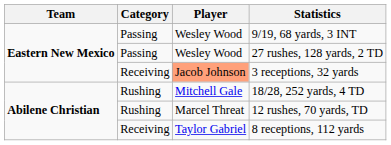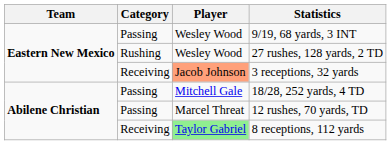(139, 52) Passing -> (140, 52) Rushing
(140, 91) Rushing -> (139, 91) Passing
(140, 110) Rushing -> (139, 110) Passing
(211, 130) no background -> (211, 130) lightgreen background
